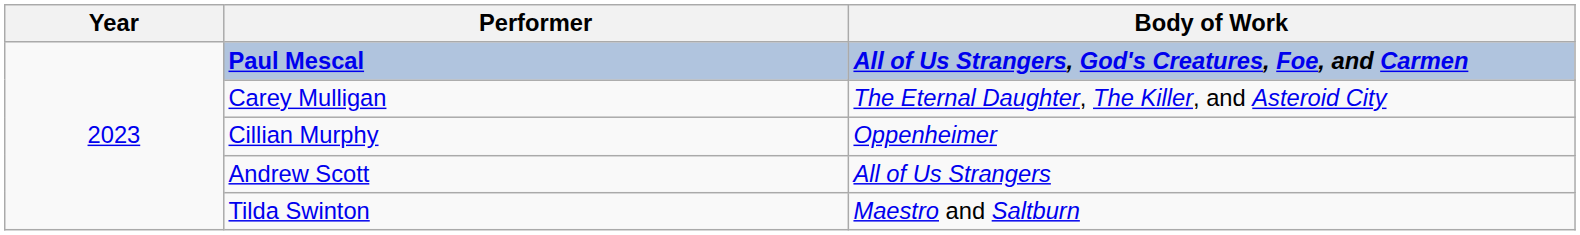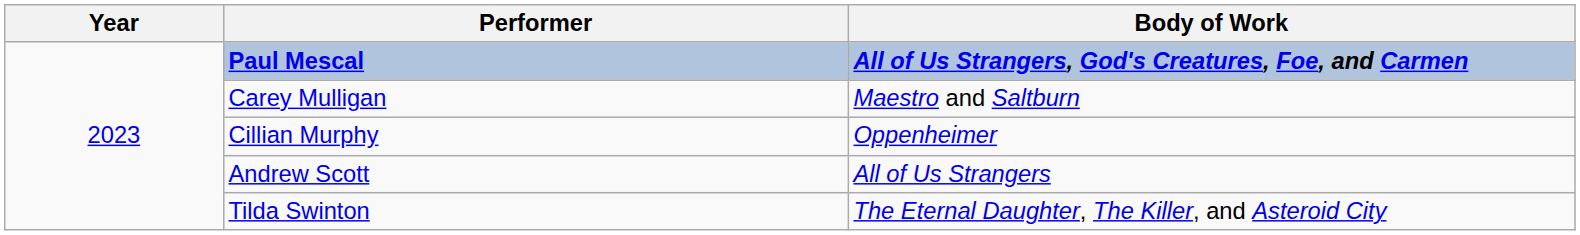(1120, 98) The Eternal Daughter, The Killer, and Asteroid City -> (967, 98) Maestro and Saltburn
(967, 211) Maestro and Saltburn -> (1120, 211) The Eternal Daughter, The Killer, and Asteroid City
